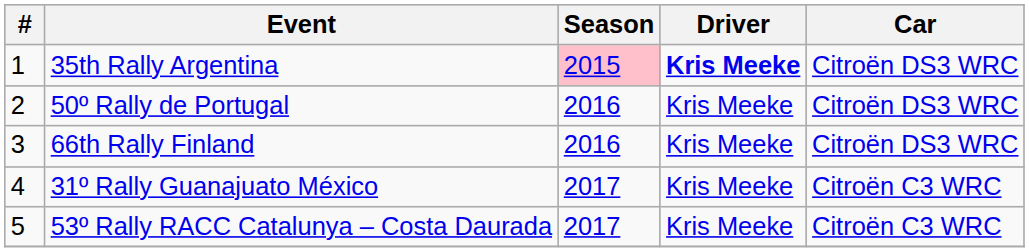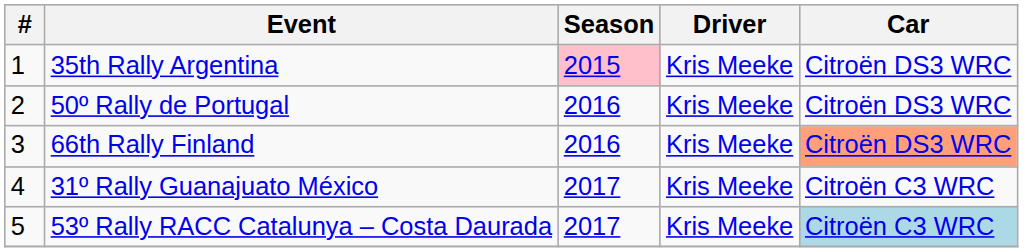(733, 65) bold -> (730, 65) normal
(915, 145) no background -> (908, 145) lightsalmon background
(907, 226) no background -> (900, 226) lightblue background
